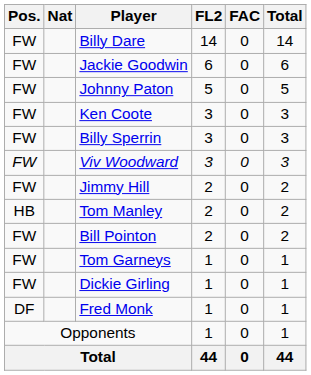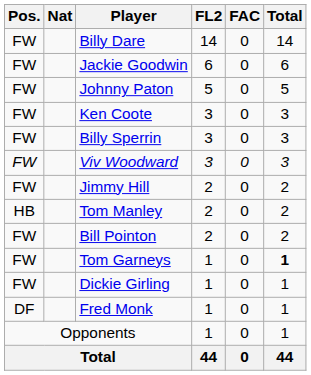(285, 260) normal -> (285, 260) bold
